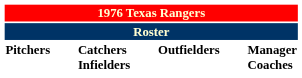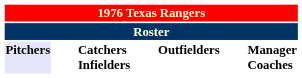(28, 50) no background -> (28, 50) lavender background
